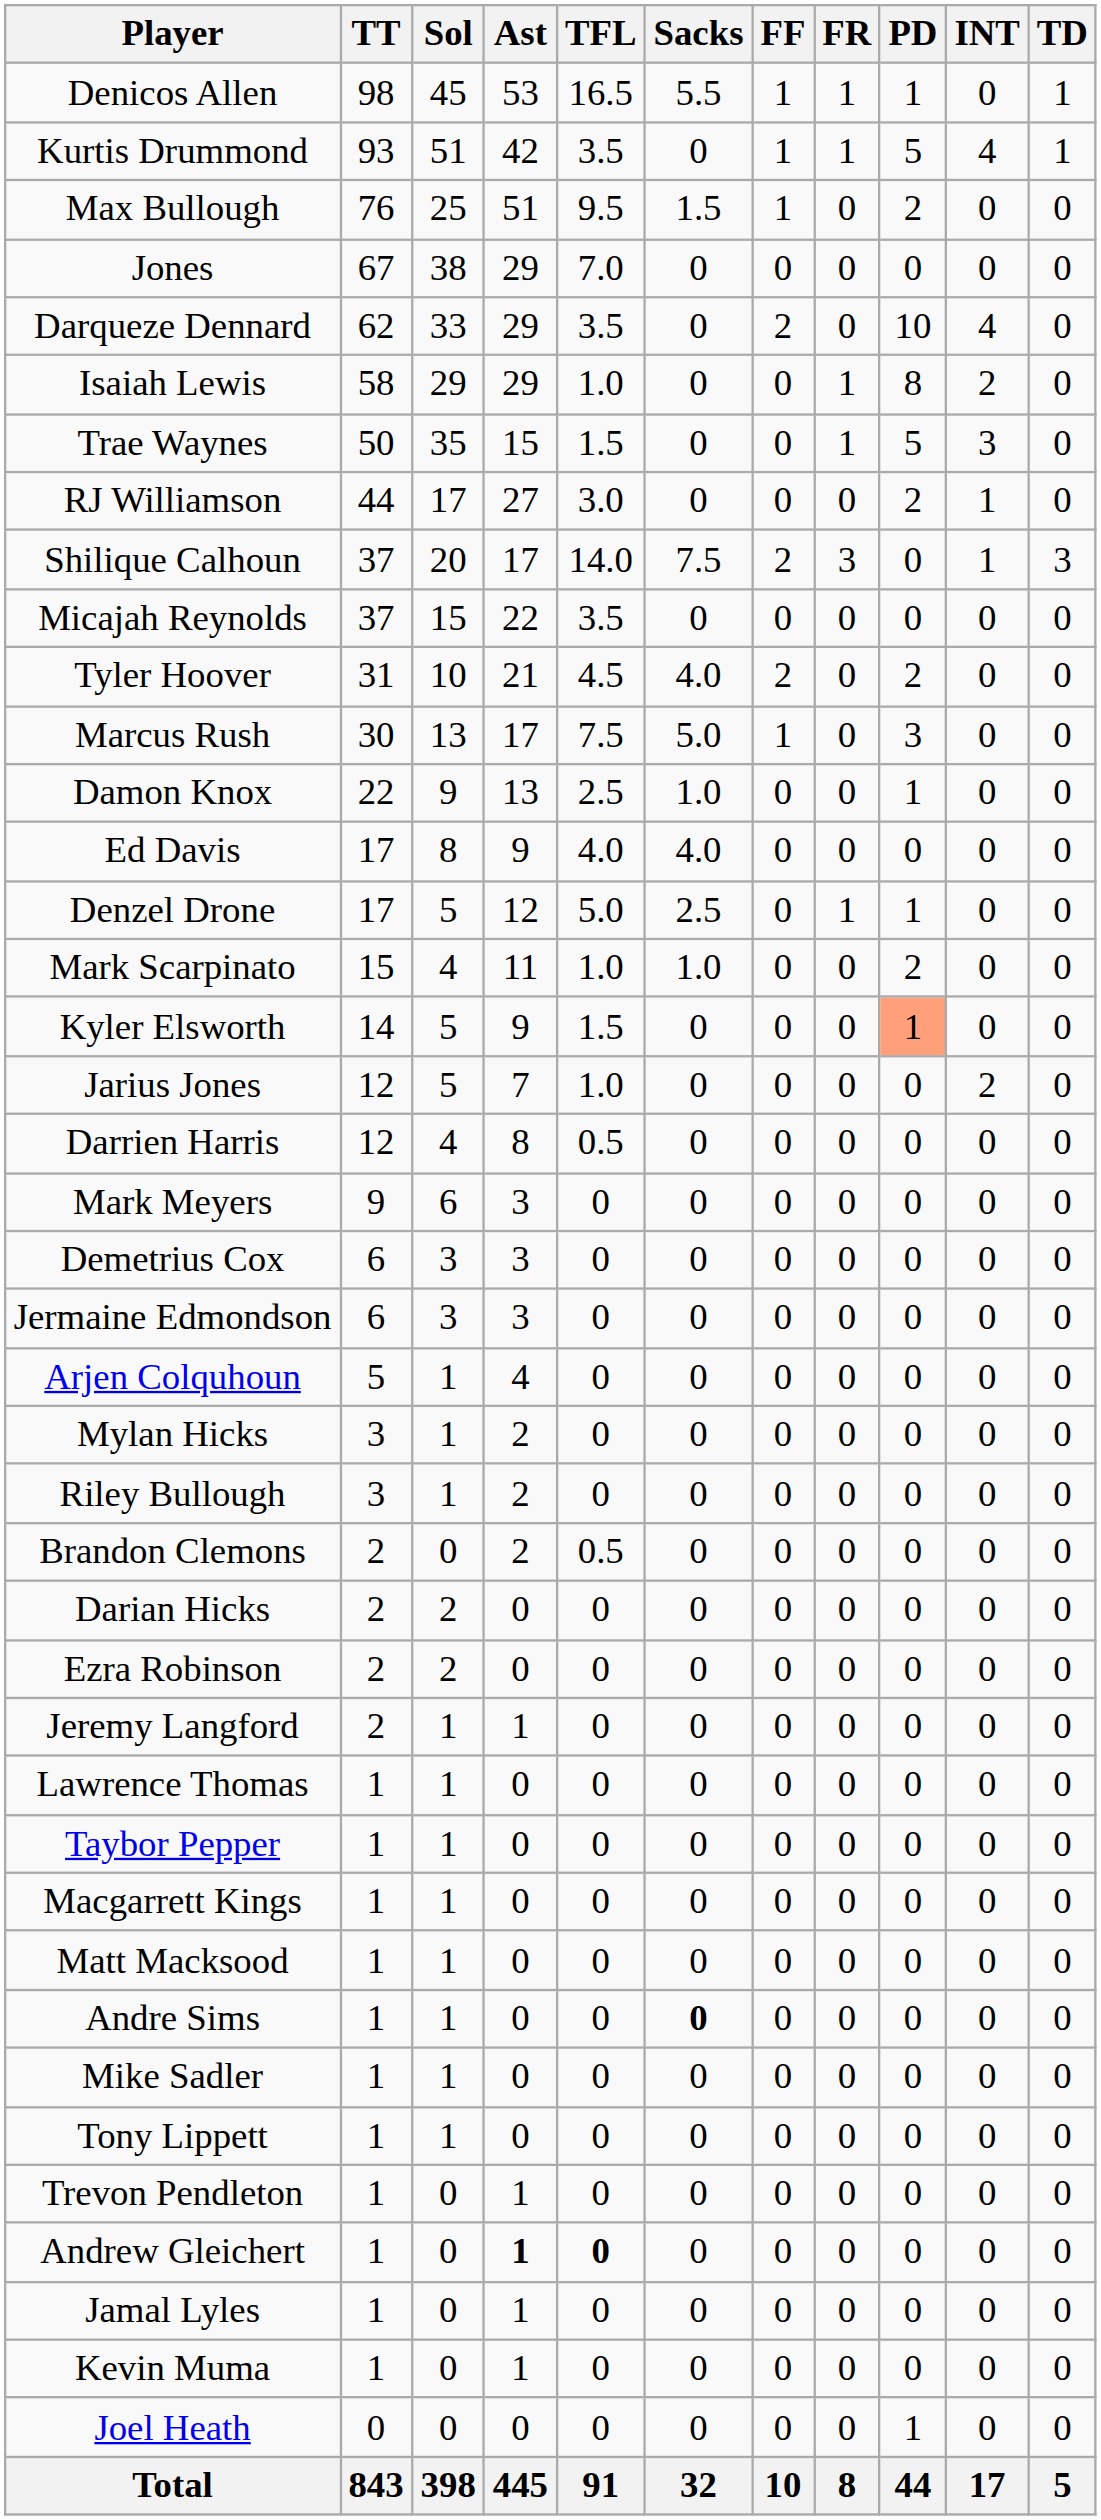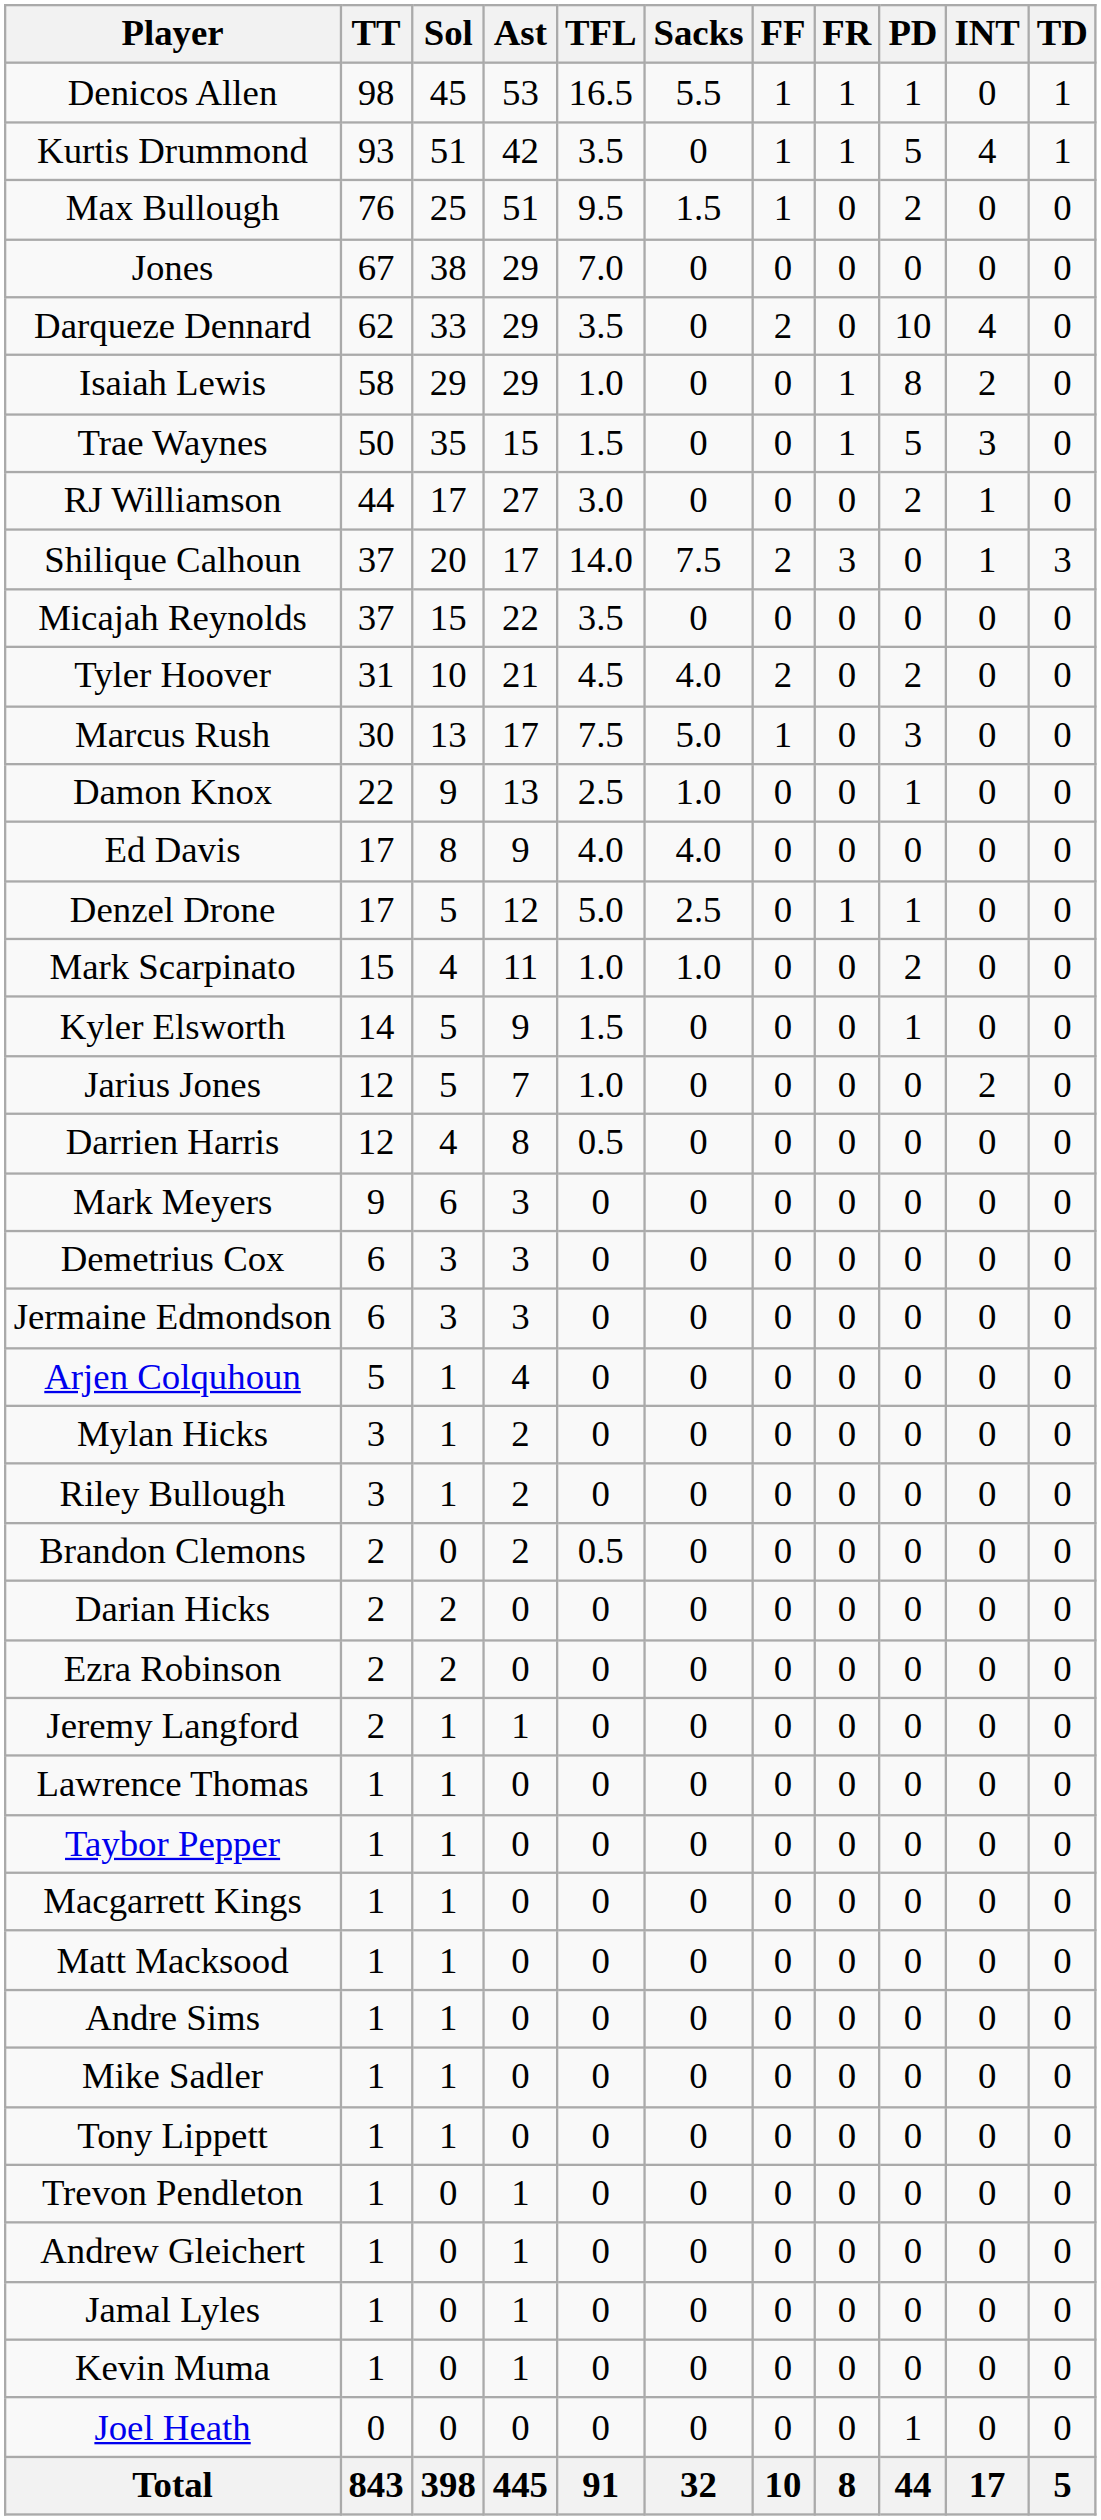(913, 1025) lightsalmon background -> (913, 1025) no background
(698, 2018) bold -> (698, 2018) normal
(520, 2251) bold -> (520, 2251) normal
(601, 2251) bold -> (601, 2251) normal
